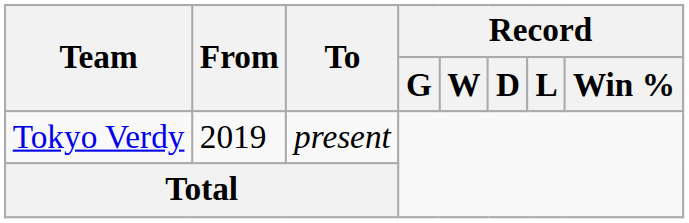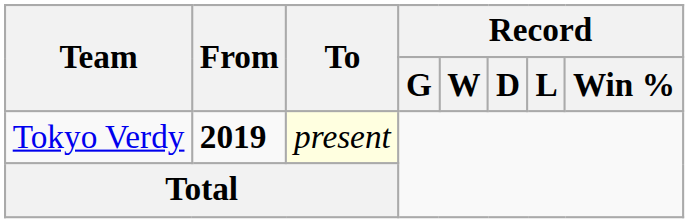(233, 136) normal -> (233, 136) bold
(342, 136) no background -> (342, 136) lightyellow background
